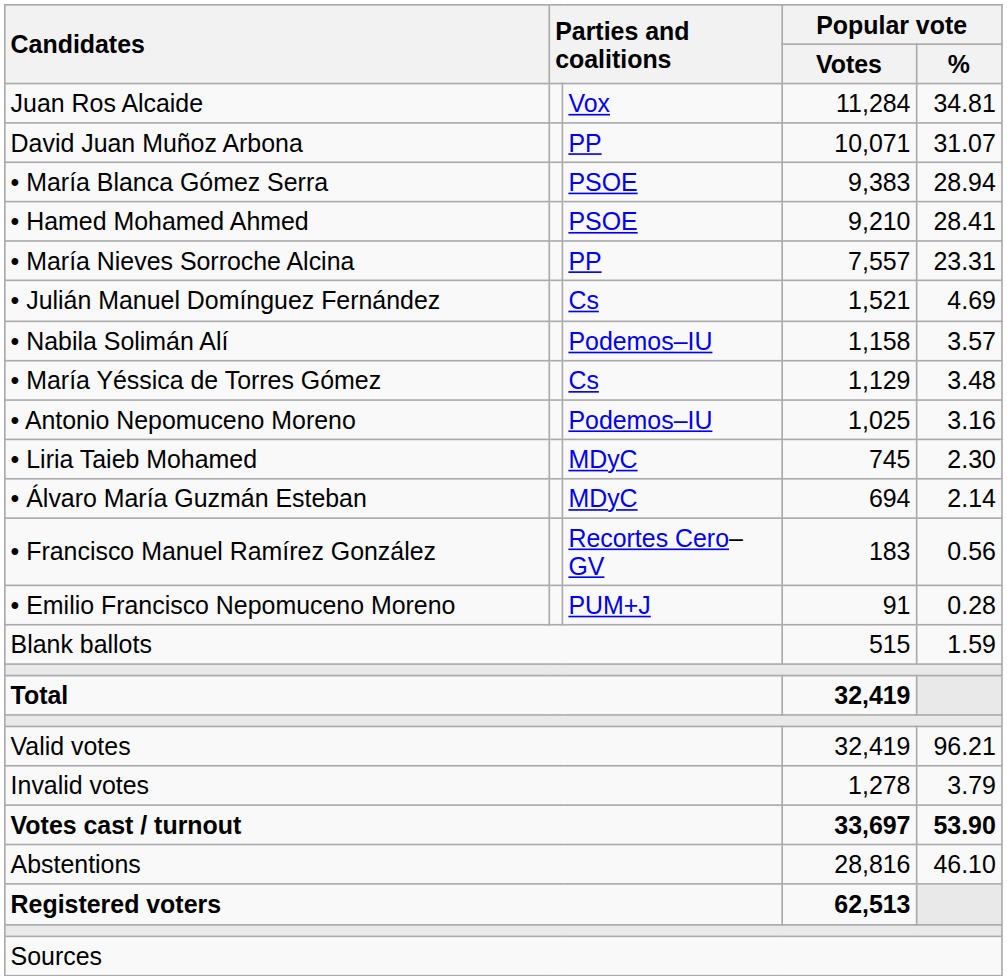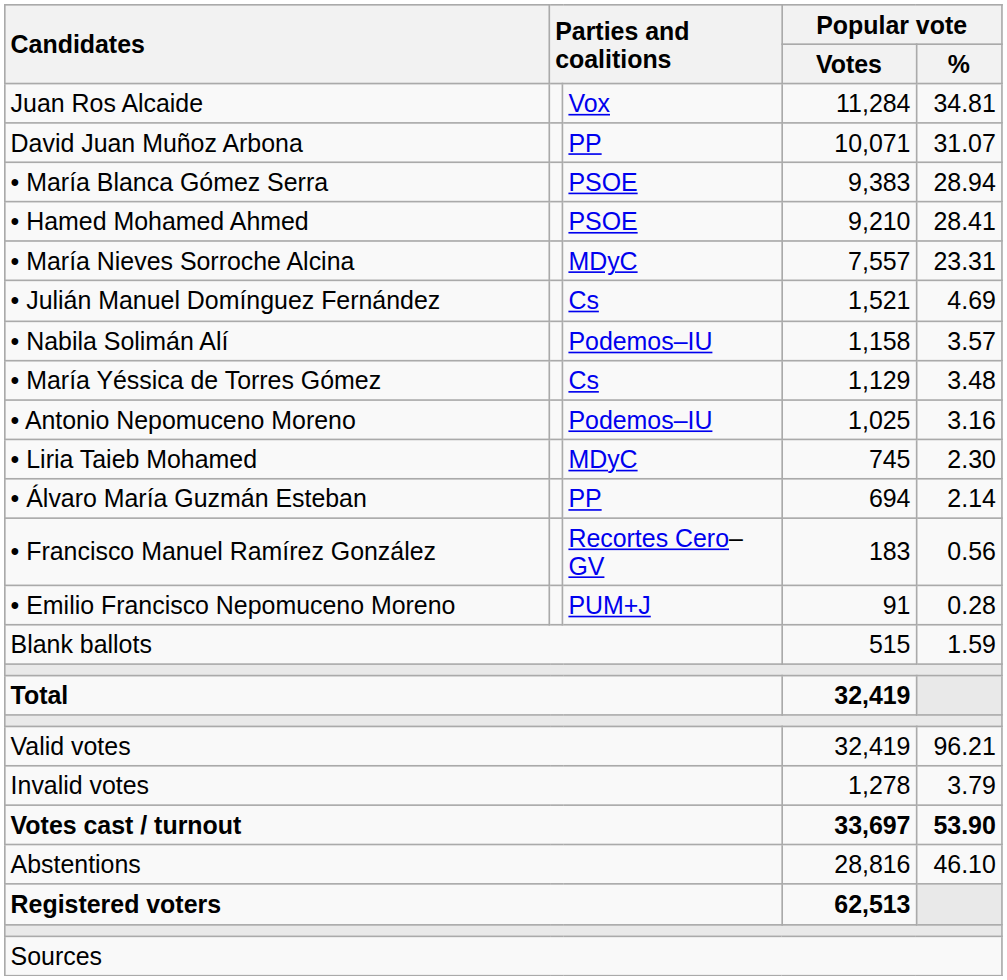(585, 262) PP -> (603, 262) MDyC
(603, 498) MDyC -> (585, 498) PP
